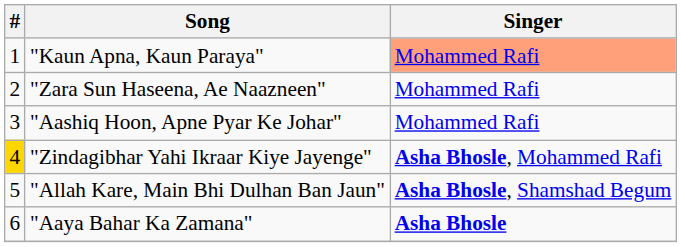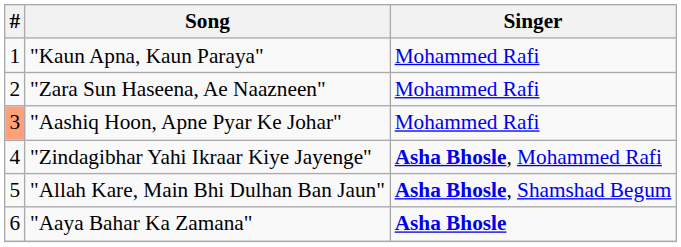(467, 55) lightsalmon background -> (467, 55) no background
(15, 122) no background -> (15, 122) lightsalmon background
(15, 156) gold background -> (15, 156) no background
